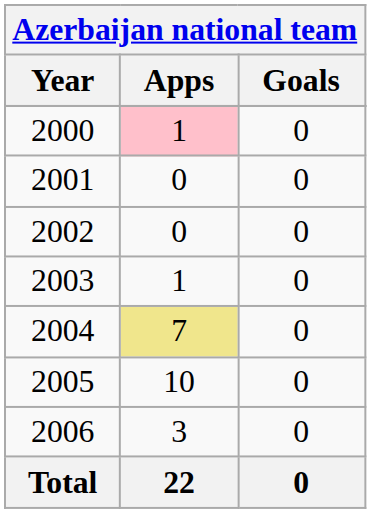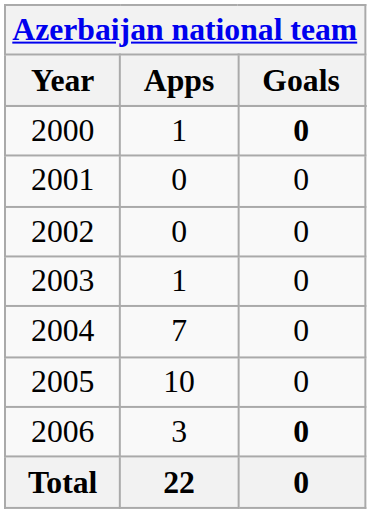(179, 130) pink background -> (179, 130) no background
(301, 130) normal -> (301, 130) bold
(179, 331) khaki background -> (179, 331) no background
(301, 431) normal -> (301, 431) bold
